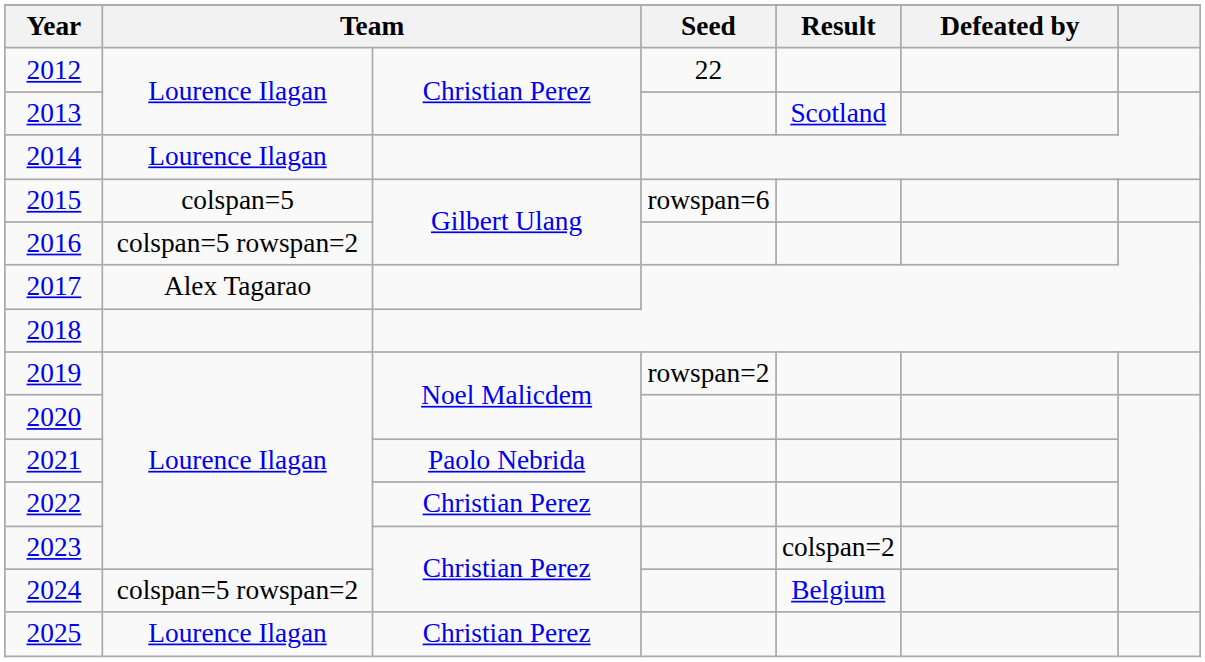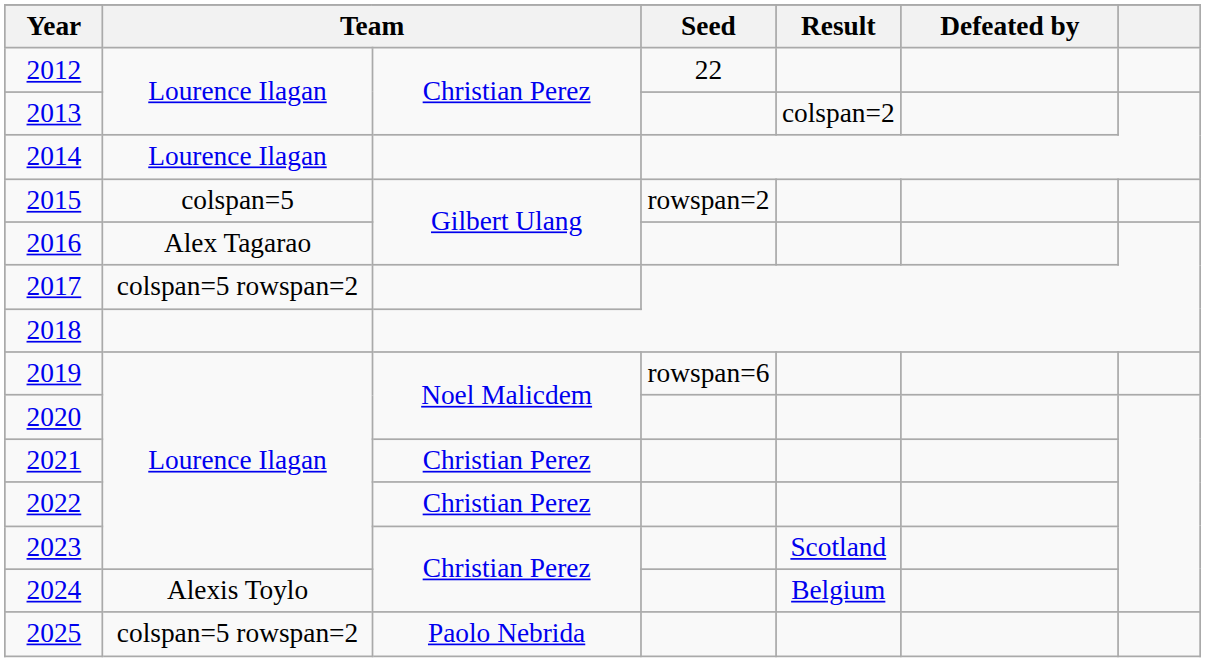(838, 112) Scotland -> (838, 112) colspan=2
(708, 199) rowspan=6 -> (708, 199) rowspan=2
(238, 243) colspan=5 rowspan=2 -> (238, 243) Alex Tagarao
(238, 286) Alex Tagarao -> (238, 286) colspan=5 rowspan=2
(708, 373) rowspan=2 -> (708, 373) rowspan=6
(507, 460) Paolo Nebrida -> (507, 460) Christian Perez
(838, 546) colspan=2 -> (838, 546) Scotland
(238, 590) colspan=5 rowspan=2 -> (238, 590) Alexis Toylo
(238, 633) Lourence Ilagan -> (238, 633) colspan=5 rowspan=2
(507, 633) Christian Perez -> (507, 633) Paolo Nebrida
